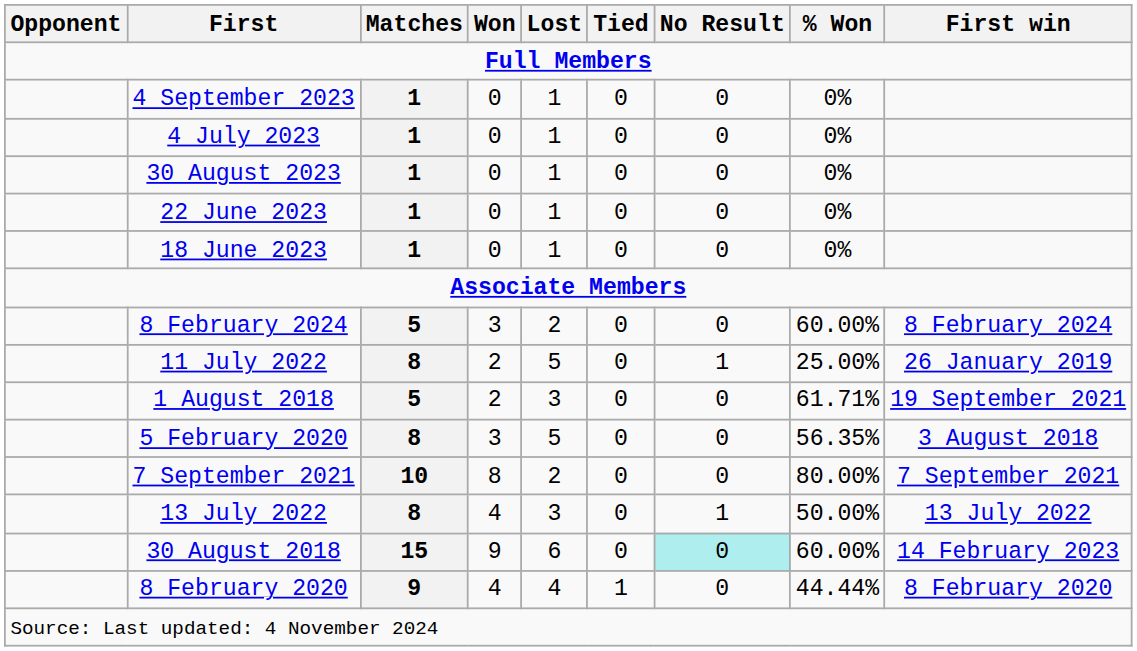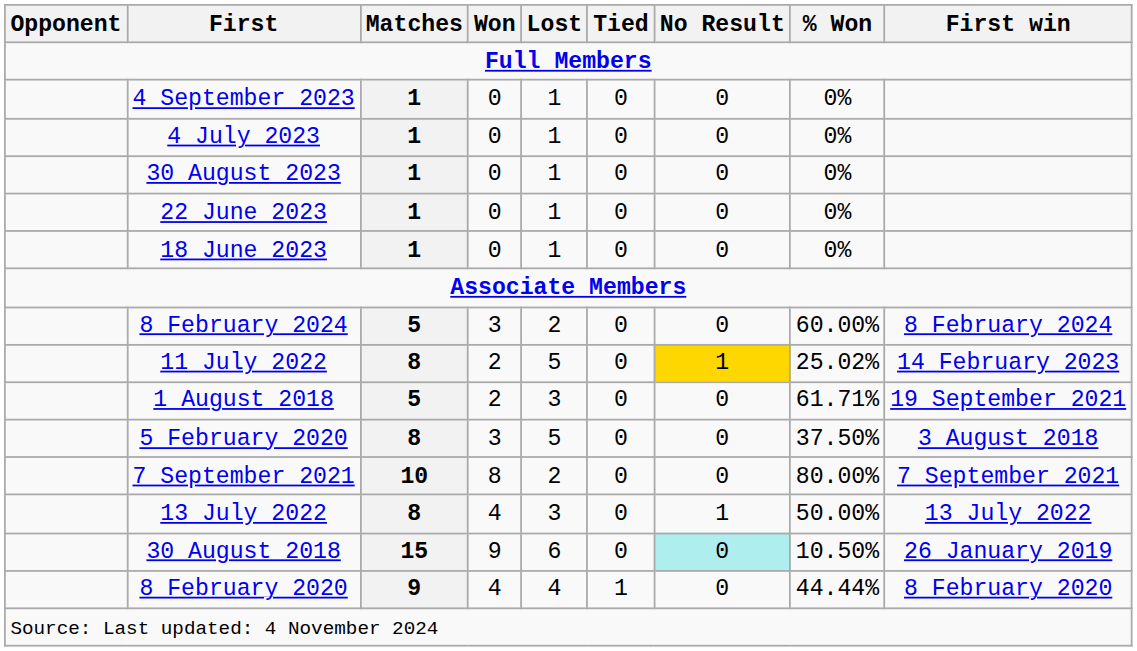(722, 363) no background -> (722, 363) gold background
(837, 363) 25.00% -> (837, 363) 25.02%
(1008, 363) 26 January 2019 -> (1008, 363) 14 February 2023
(837, 439) 56.35% -> (837, 439) 37.50%
(837, 552) 60.00% -> (837, 552) 10.50%
(1008, 552) 14 February 2023 -> (1008, 552) 26 January 2019
